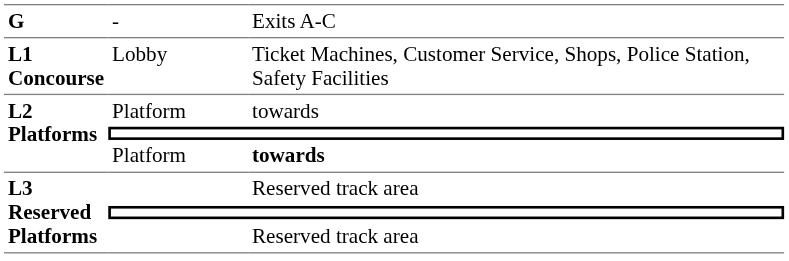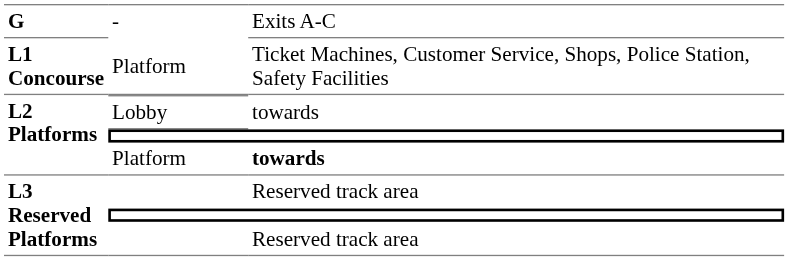(140, 54) Lobby -> (149, 65) Platform
(149, 110) Platform -> (140, 112) Lobby
